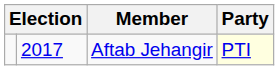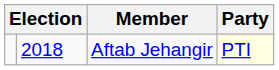(42, 49) 2017 -> (42, 49) 2018
